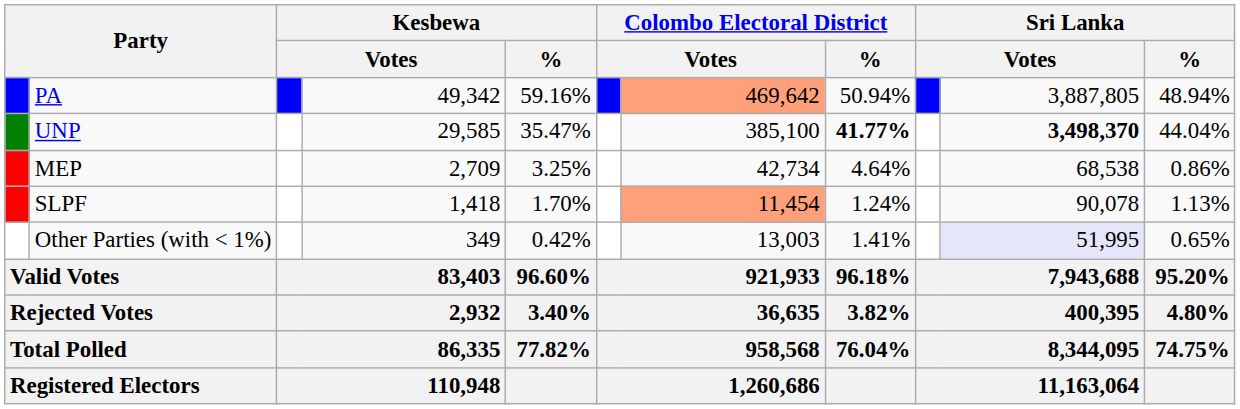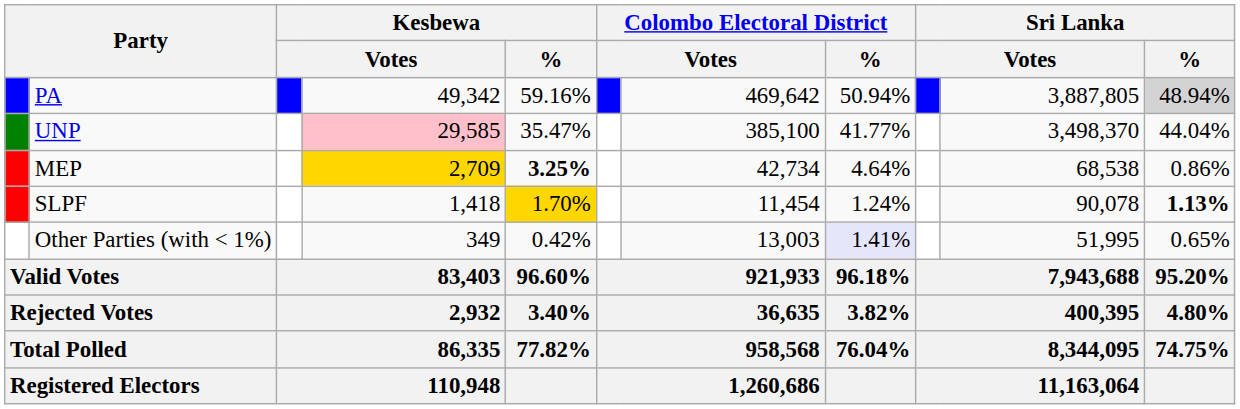(783, 95) lightsalmon background -> (783, 95) no background
(1194, 95) no background -> (1194, 95) lightgrey background
(469, 131) no background -> (469, 131) pink background
(873, 131) bold -> (875, 131) normal
(1093, 131) bold -> (1093, 131) normal
(475, 167) no background -> (475, 167) gold background
(561, 167) normal -> (559, 167) bold
(561, 204) no background -> (561, 204) gold background
(789, 204) lightsalmon background -> (789, 204) no background
(1200, 204) normal -> (1198, 204) bold
(881, 240) no background -> (881, 240) lavender background
(1108, 240) lavender background -> (1108, 240) no background
